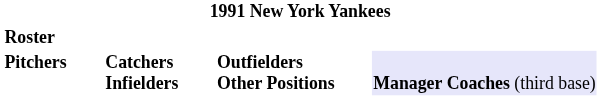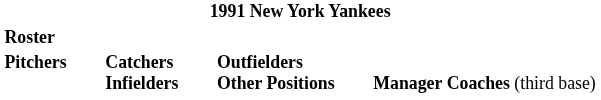(485, 83) lavender background -> (485, 83) no background
